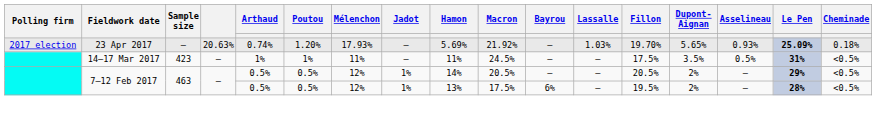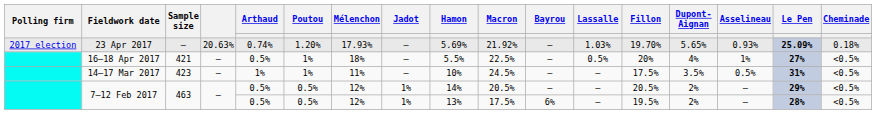+ row: (124, 59)
(454, 59) 11% -> (454, 73) 10%
